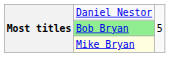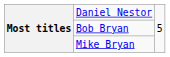(102, 28) lightgreen background -> (102, 28) no background
(105, 44) lightyellow background -> (105, 44) no background
